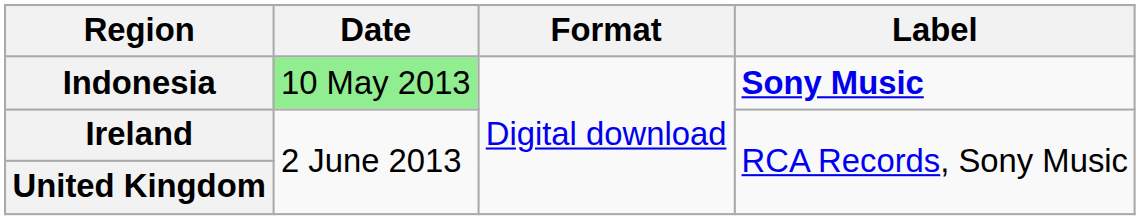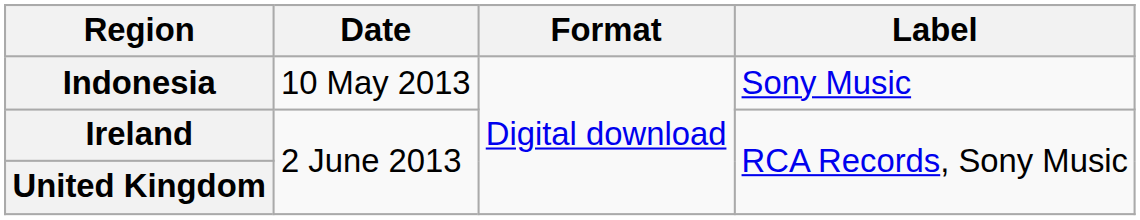(376, 82) lightgreen background -> (376, 82) no background
(833, 82) bold -> (826, 82) normal
